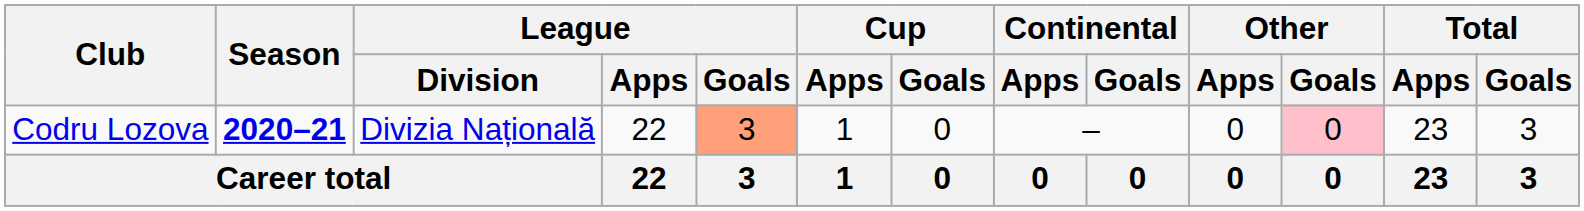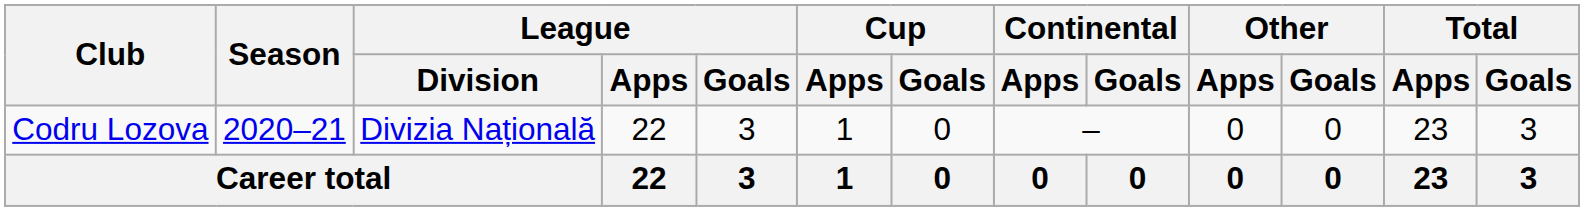(284, 129) bold -> (284, 129) normal
(747, 129) lightsalmon background -> (747, 129) no background
(1333, 129) pink background -> (1333, 129) no background
